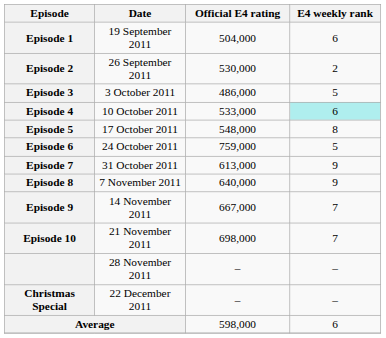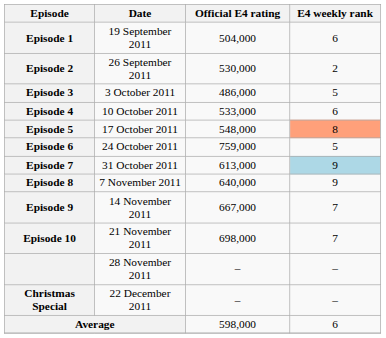(335, 111) paleturquoise background -> (335, 111) no background
(335, 129) no background -> (335, 129) lightsalmon background
(335, 165) no background -> (335, 165) lightblue background
